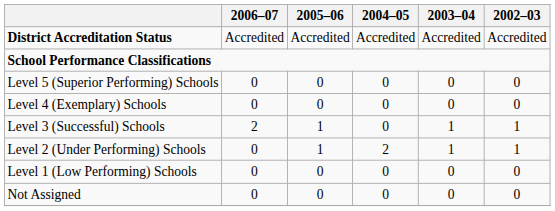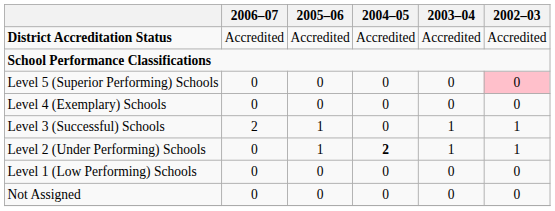(517, 82) no background -> (517, 82) pink background
(386, 149) normal -> (386, 149) bold
